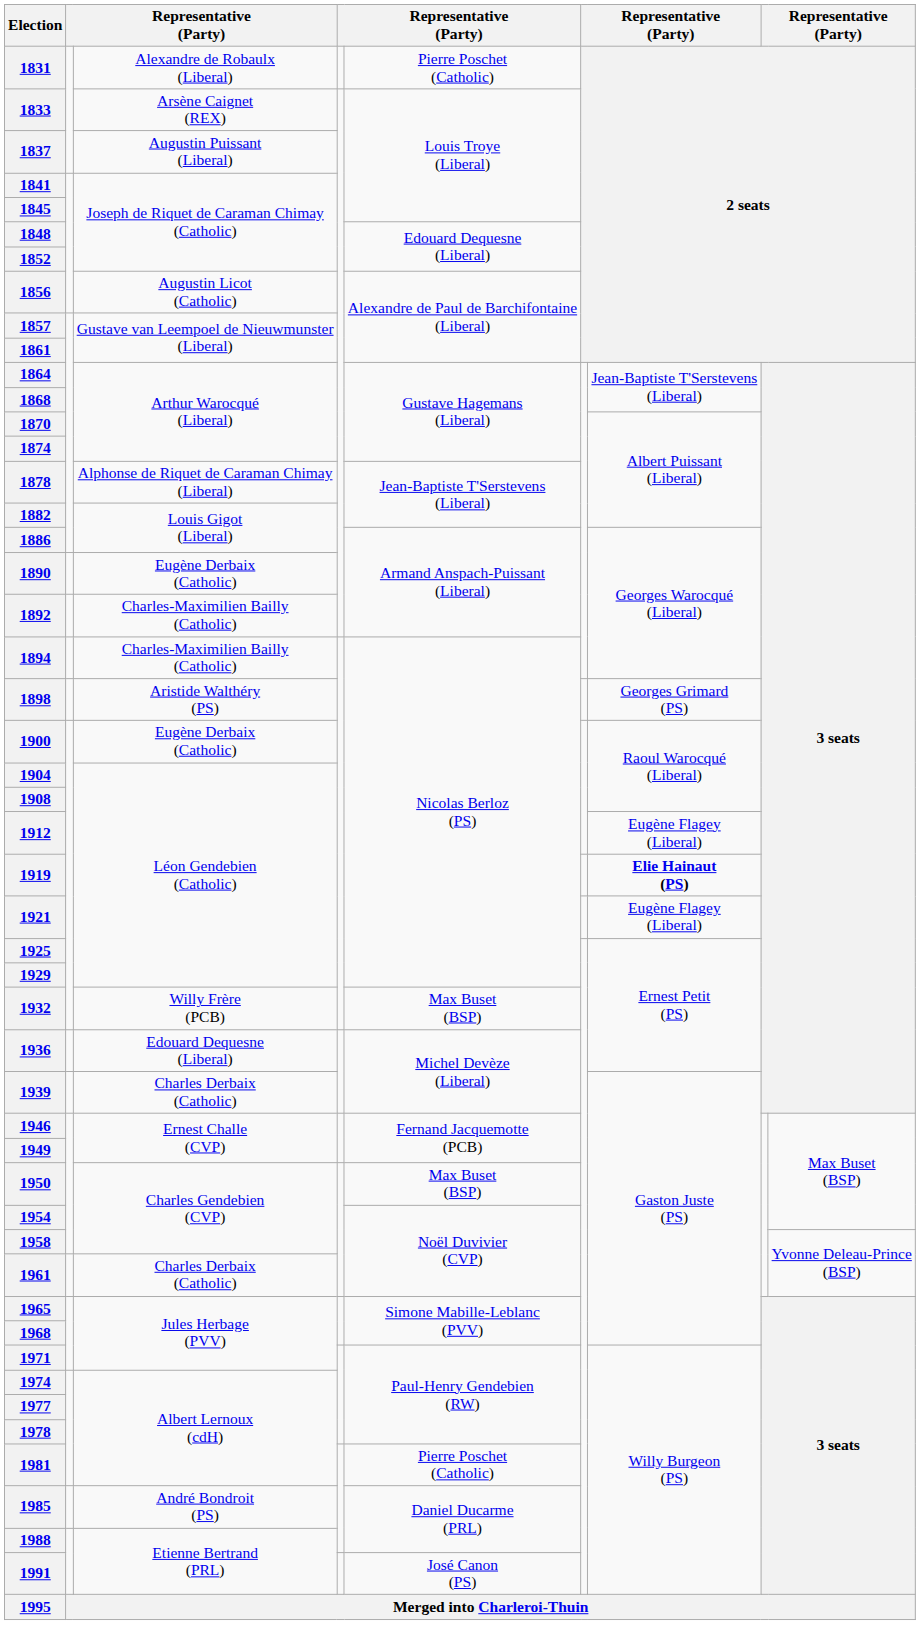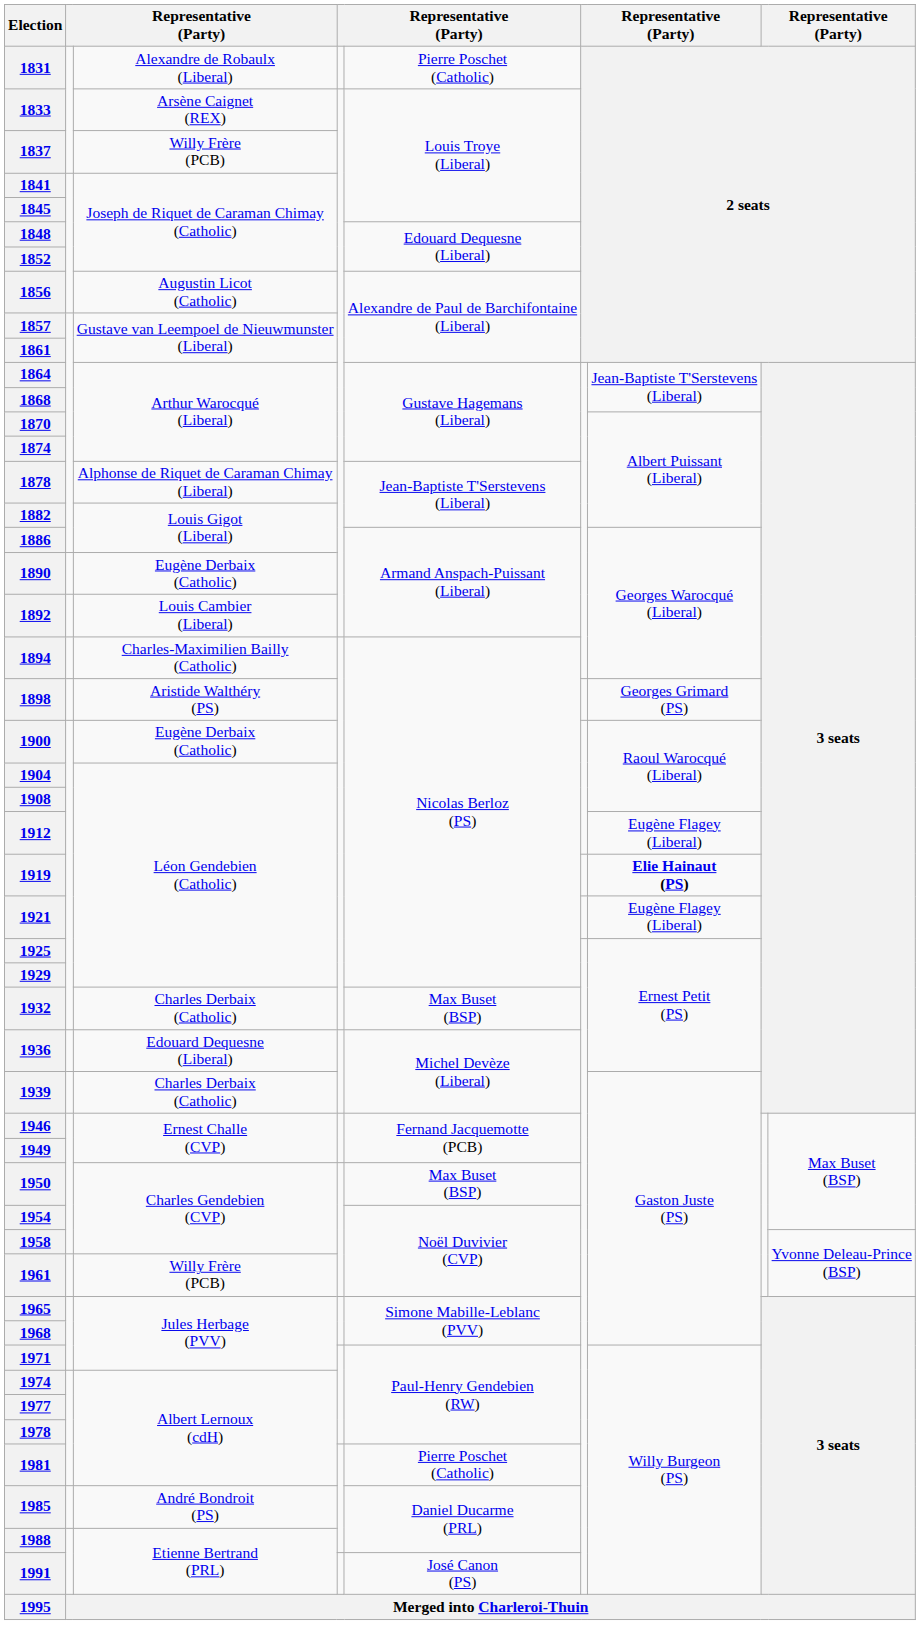(205, 151) Augustin Puissant (Liberal) -> (205, 151) Willy Frère (PCB)
(205, 615) Charles-Maximilien Bailly (Catholic) -> (205, 615) Louis Cambier (Liberal)
(205, 1008) Willy Frère (PCB) -> (205, 1008) Charles Derbaix (Catholic)
(205, 1275) Charles Derbaix (Catholic) -> (205, 1275) Willy Frère (PCB)
